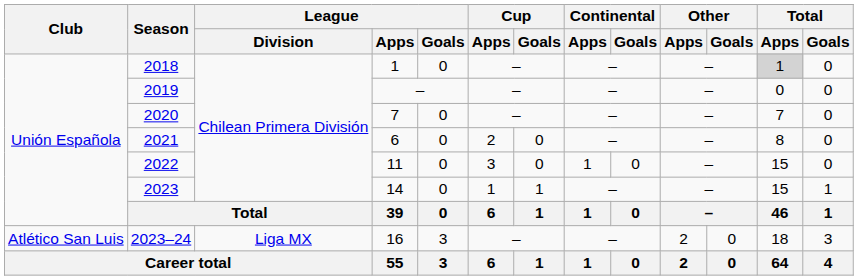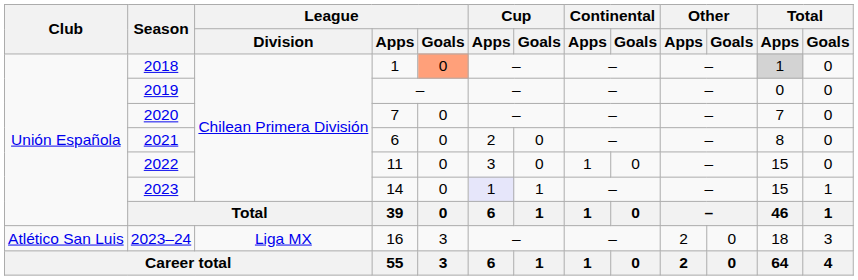(443, 66) no background -> (443, 66) lightsalmon background
(491, 189) no background -> (491, 189) lavender background
